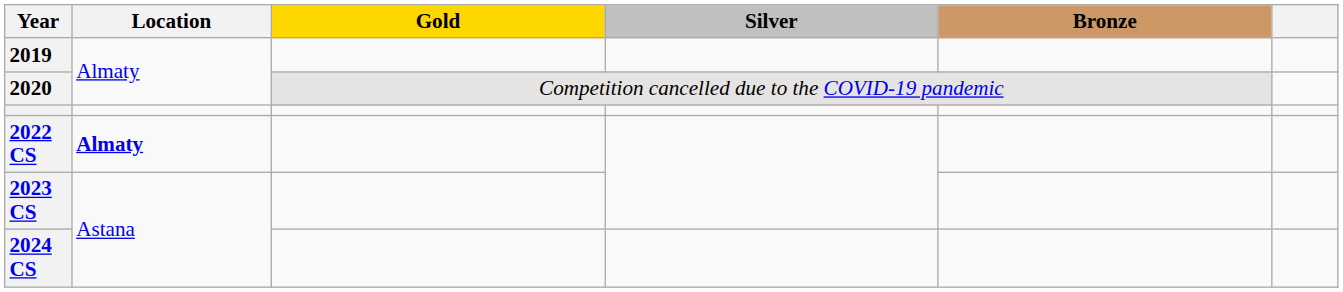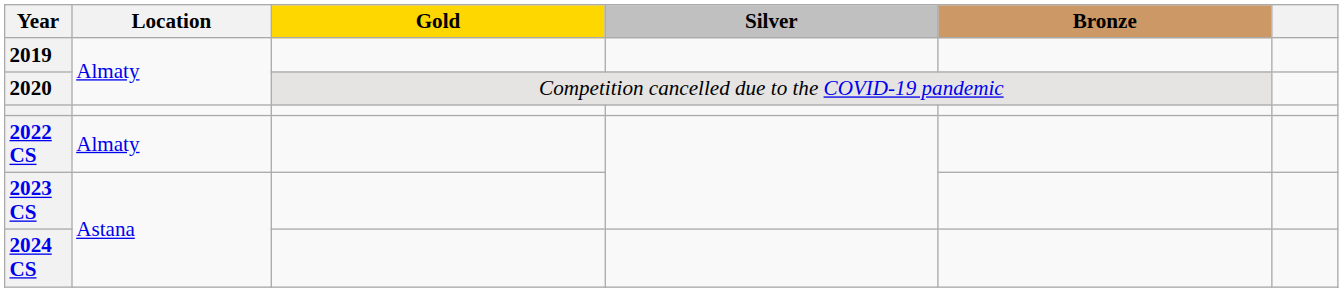(110, 143) bold -> (108, 143) normal
